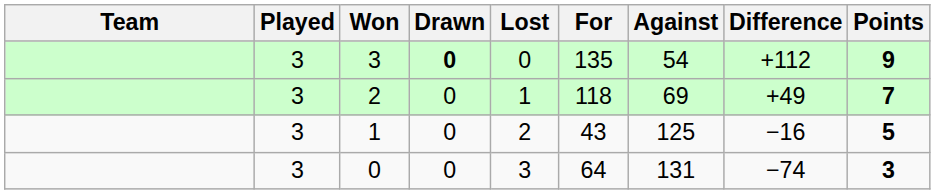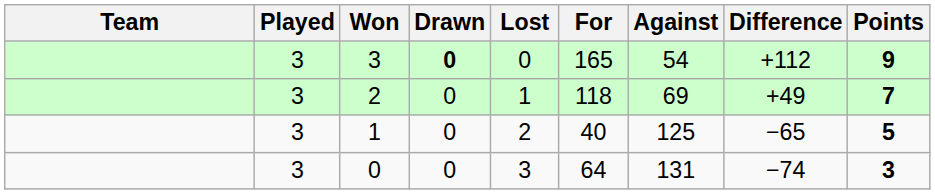(594, 59) 135 -> (594, 59) 165
(594, 133) 43 -> (594, 133) 40
(786, 133) −16 -> (786, 133) −65
